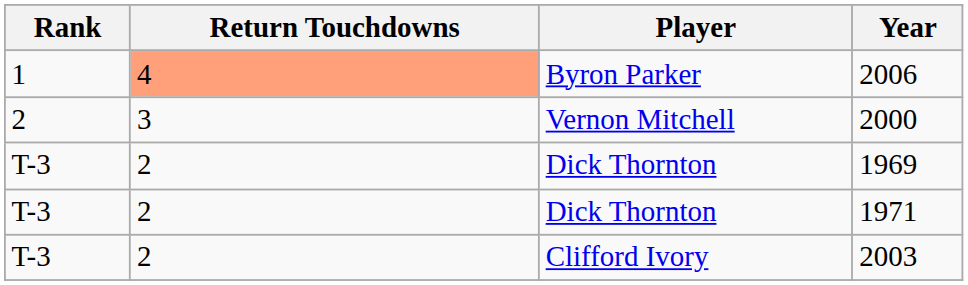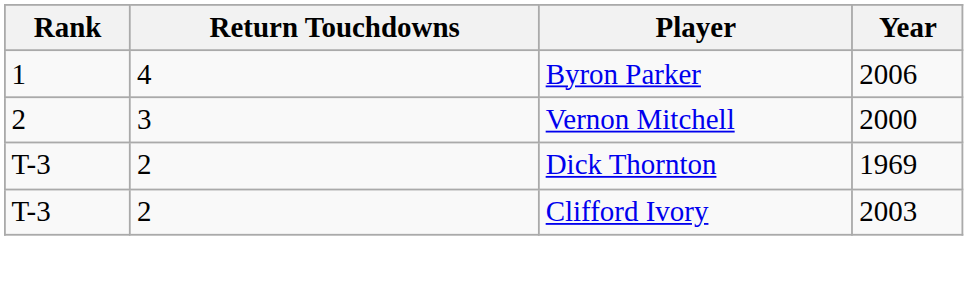(144, 73) lightsalmon background -> (144, 73) no background
- row: (888, 211)
